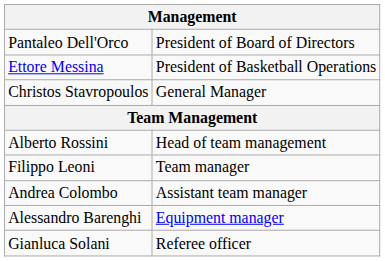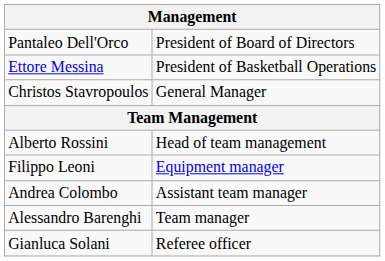(203, 167) Team manager -> (220, 167) Equipment manager
(220, 218) Equipment manager -> (203, 218) Team manager
